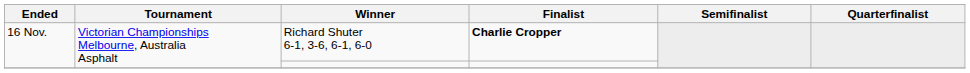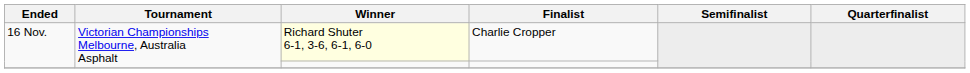(328, 39) no background -> (328, 39) lightyellow background
(517, 32) bold -> (514, 32) normal
